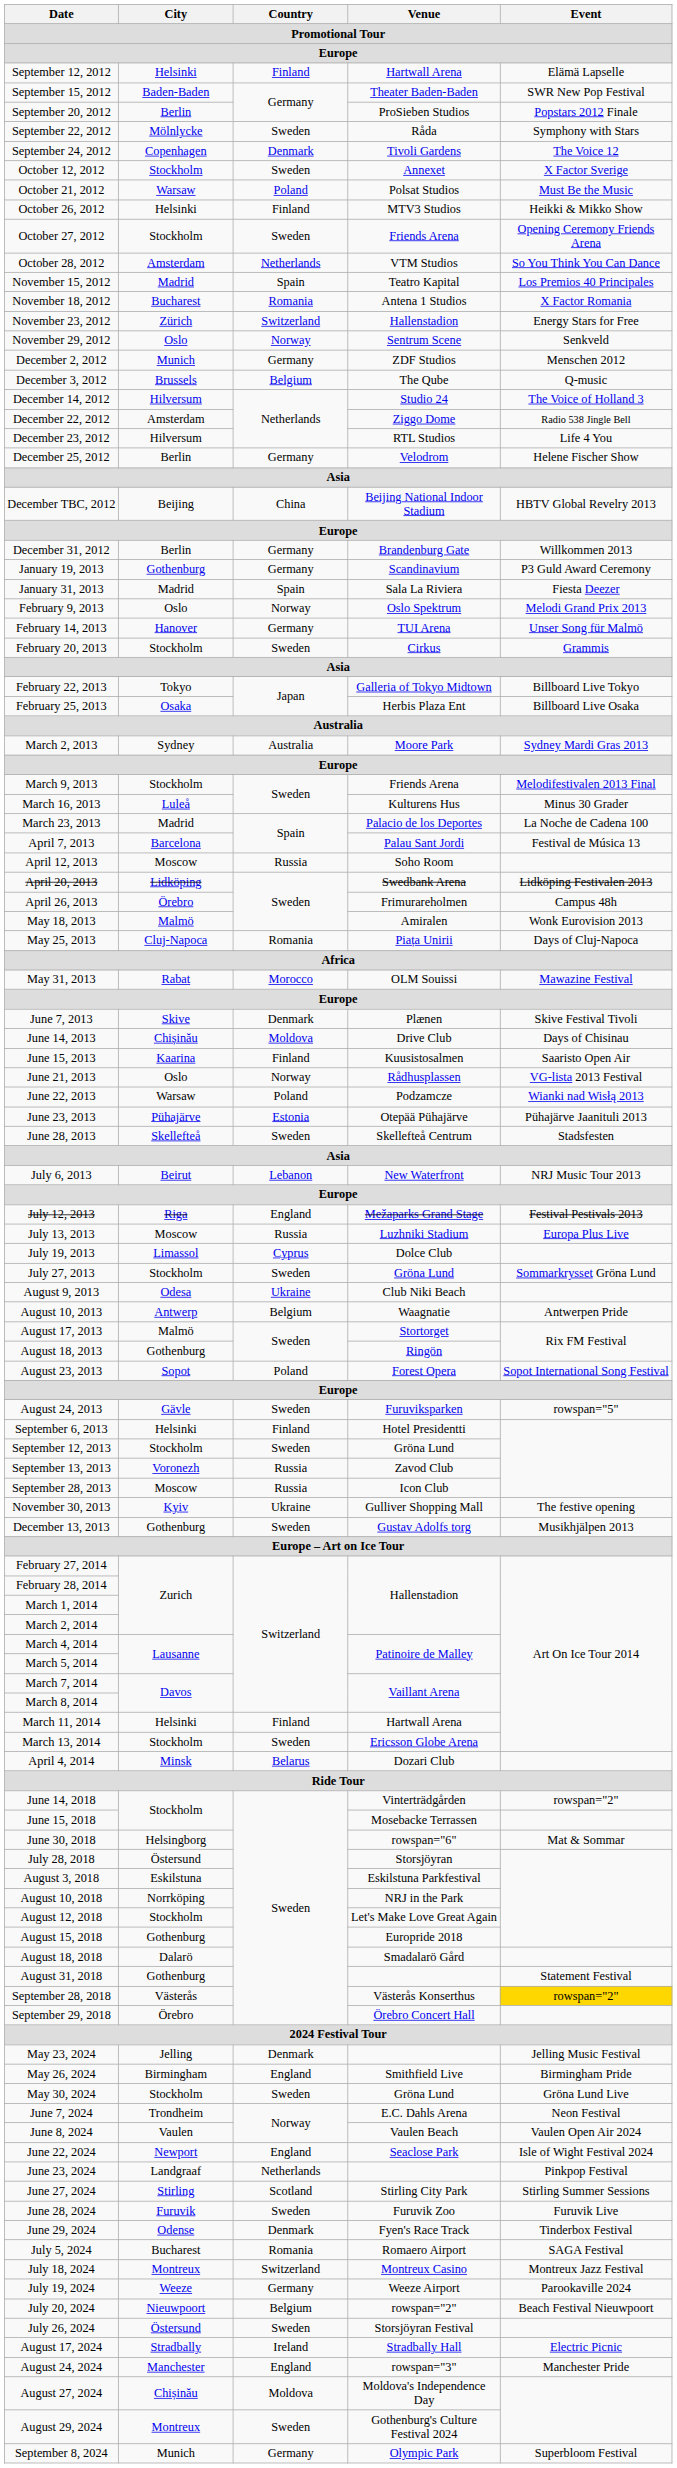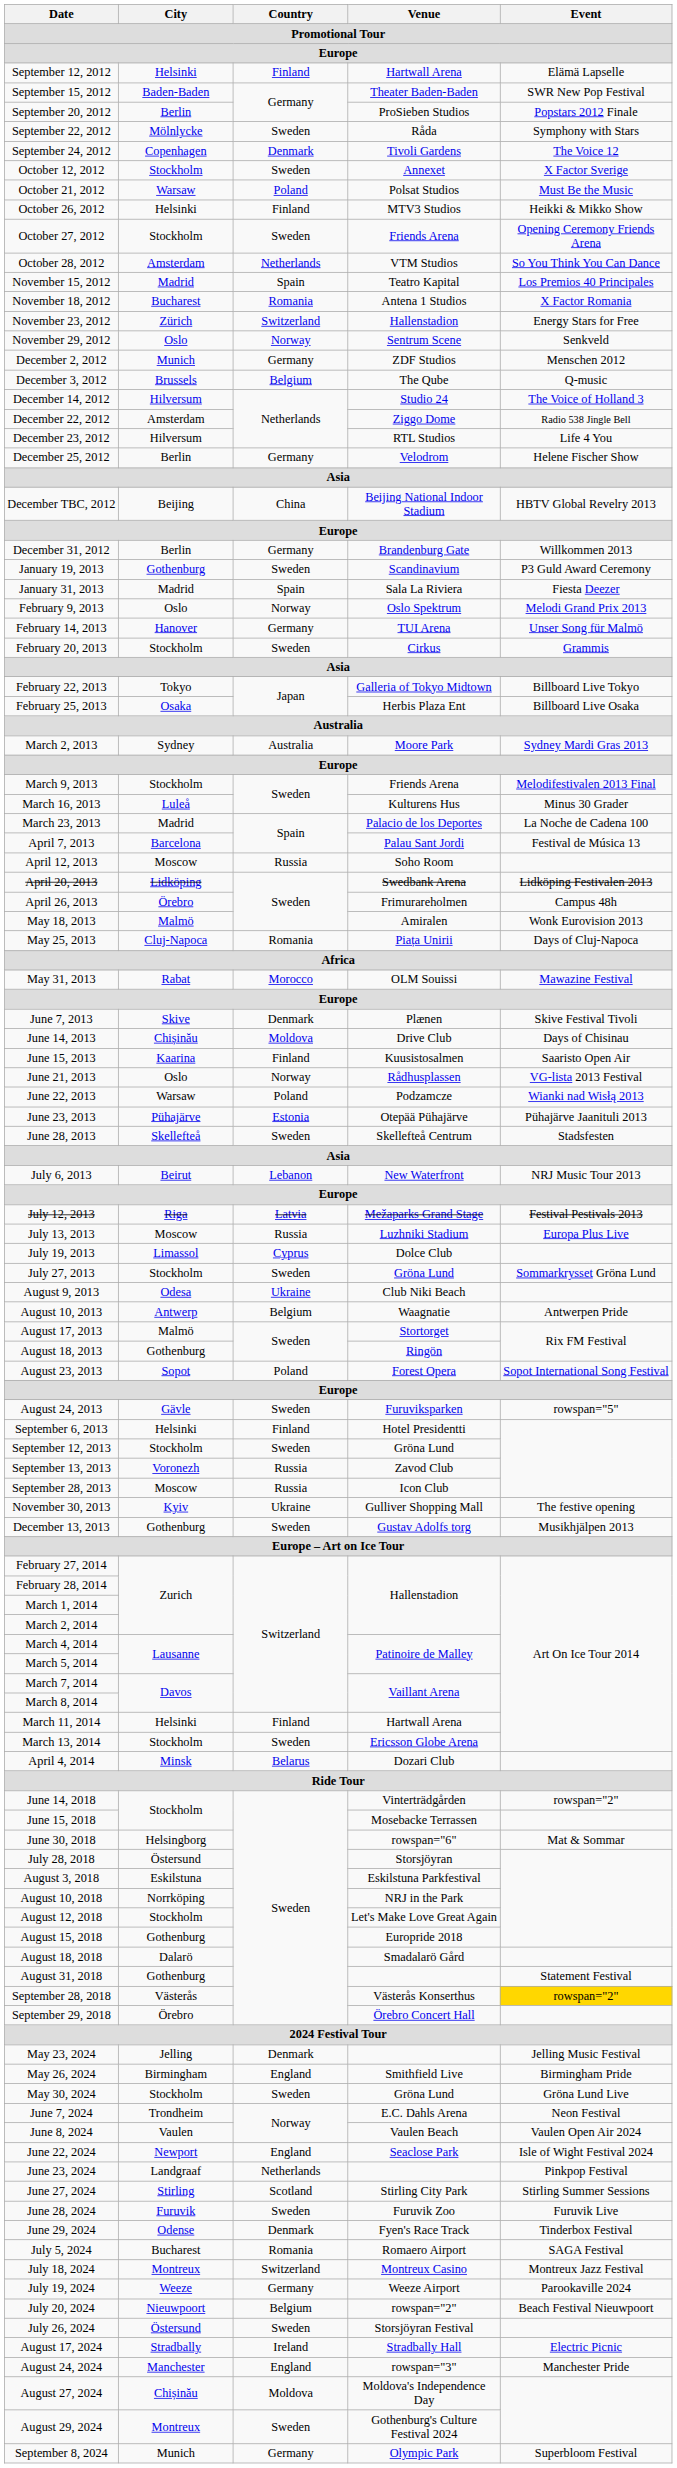(291, 569) Germany -> (291, 569) Sweden
(291, 1214) England -> (291, 1214) Latvia
